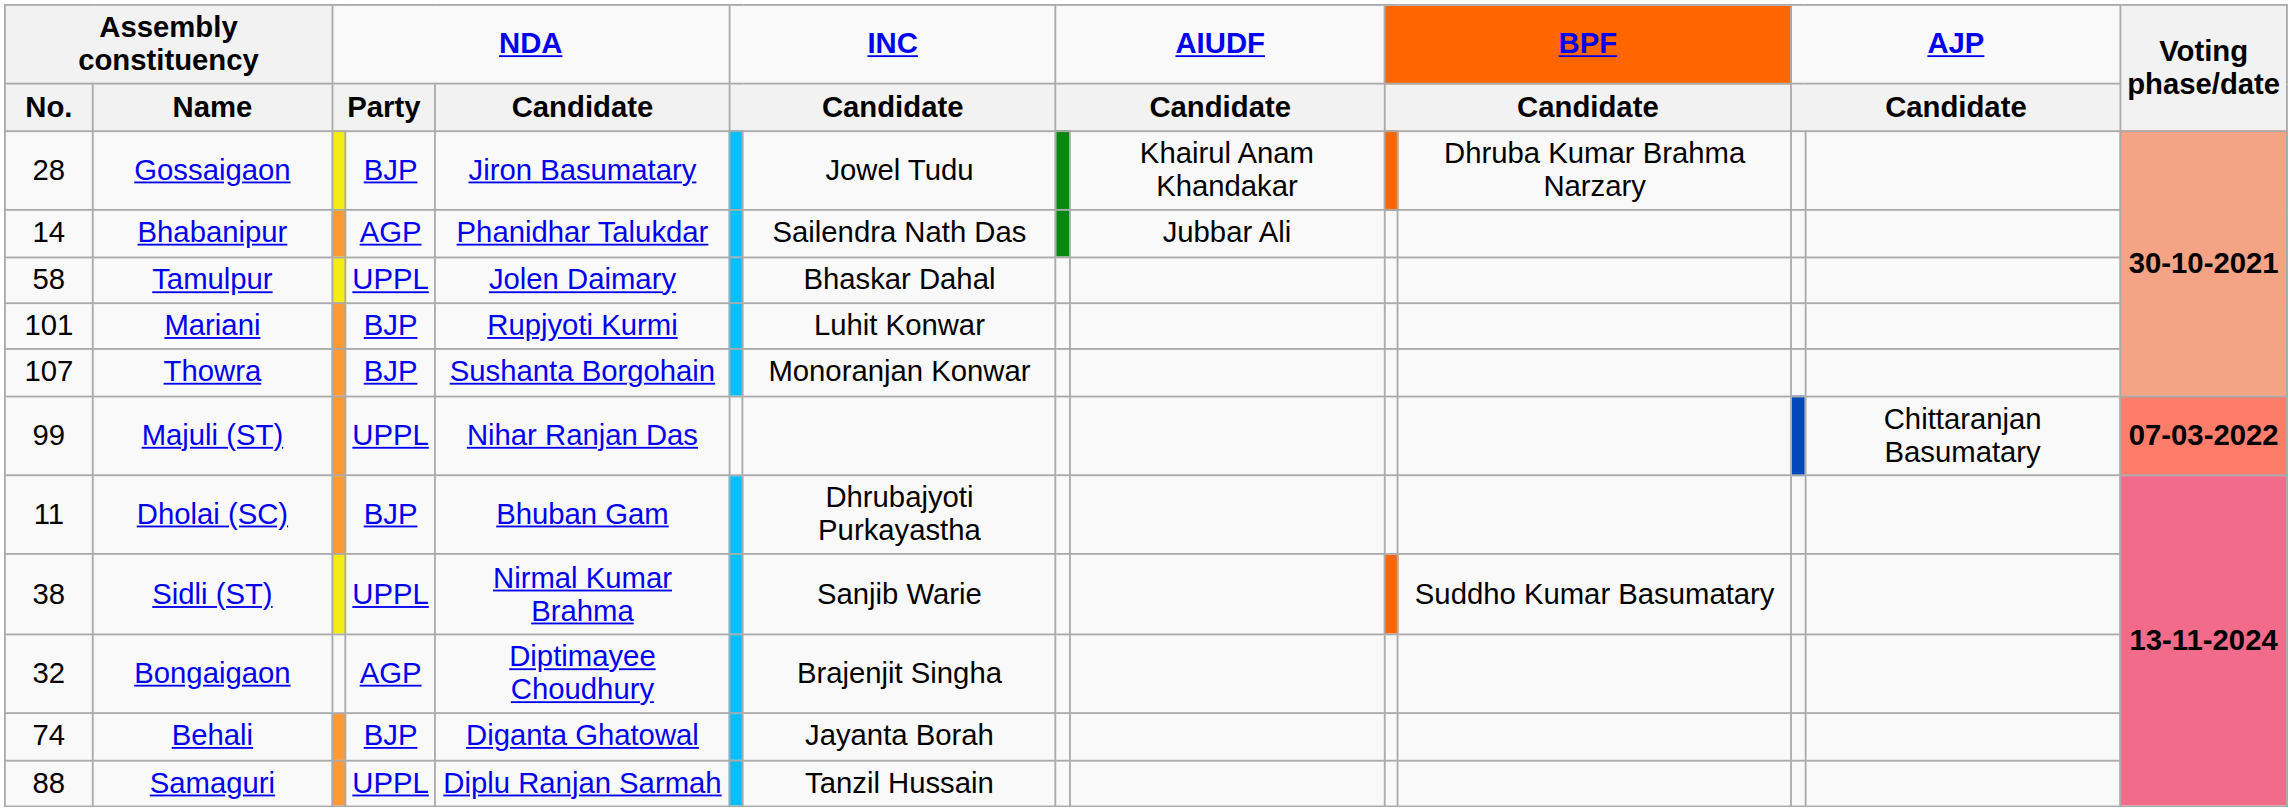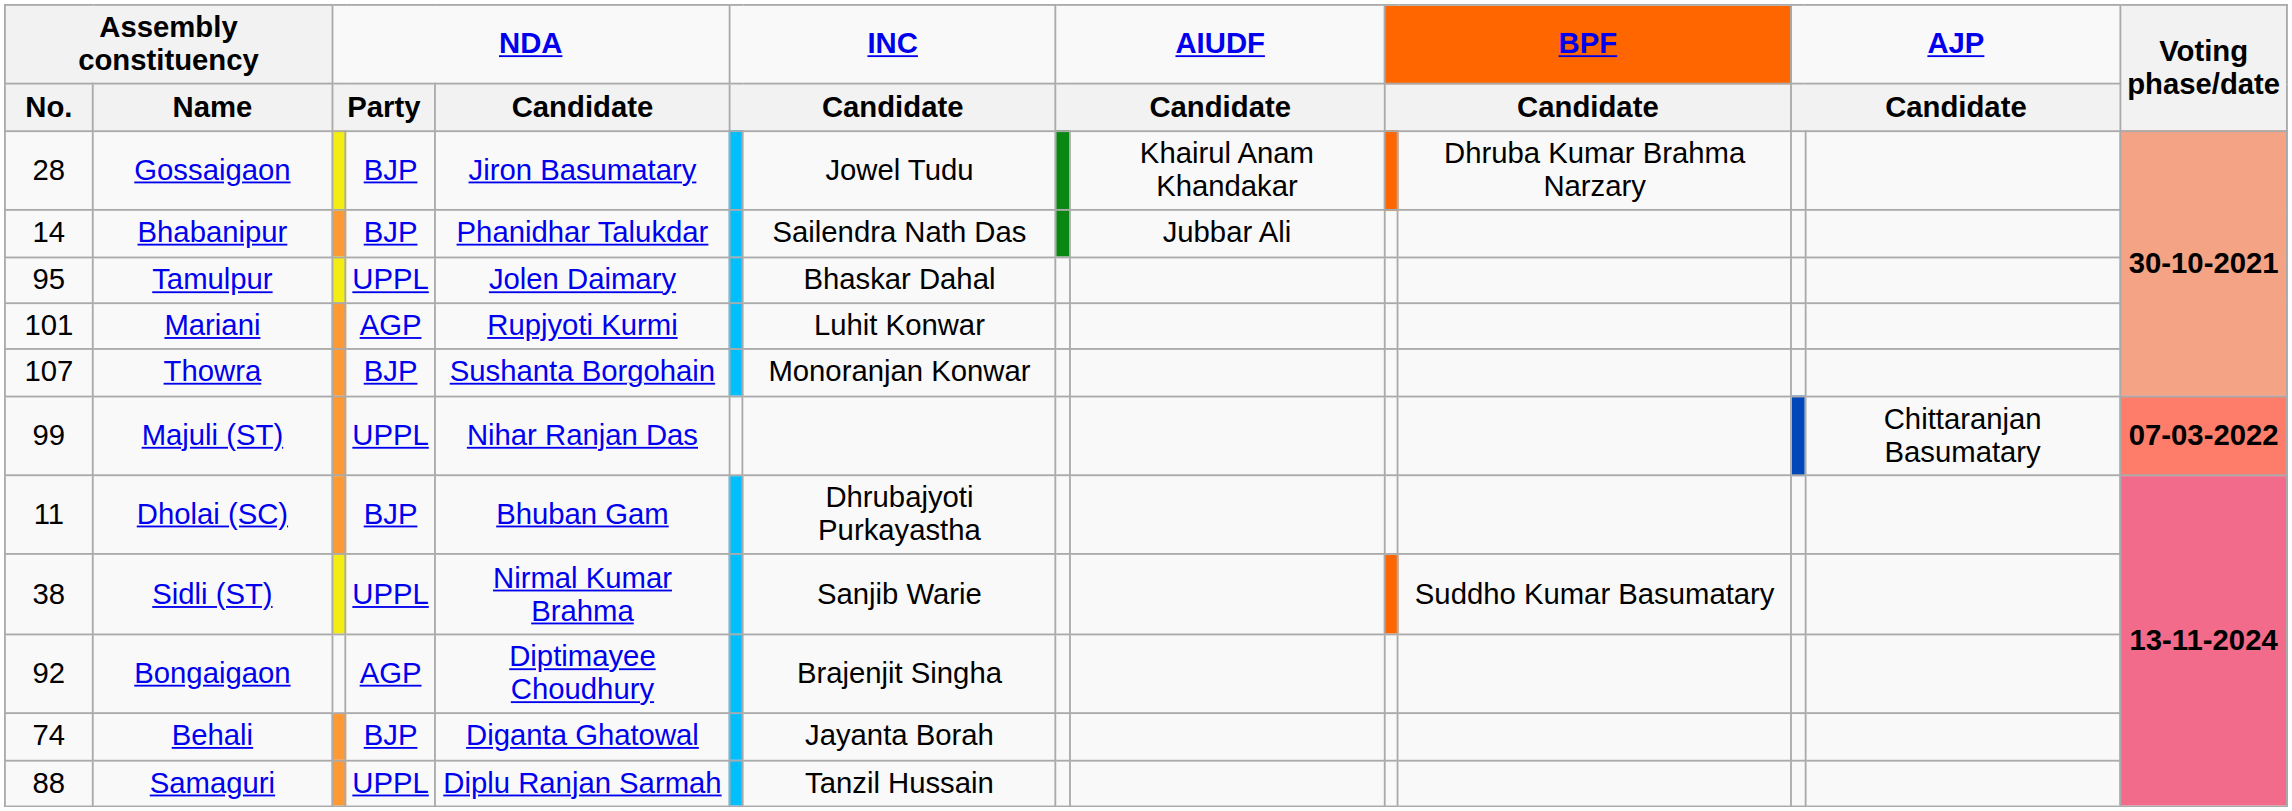(391, 232) AGP -> (391, 232) BJP
(49, 279) 58 -> (49, 279) 95
(391, 325) BJP -> (391, 325) AGP
(49, 673) 32 -> (49, 673) 92
